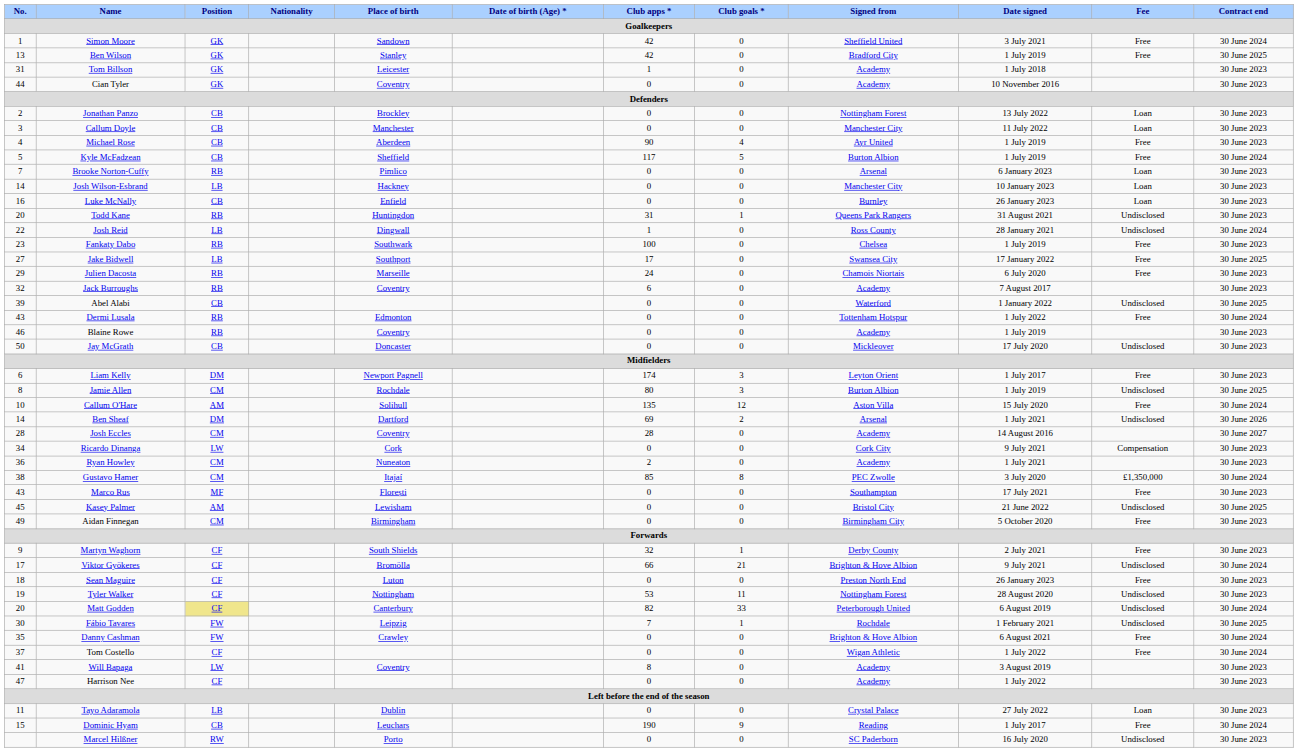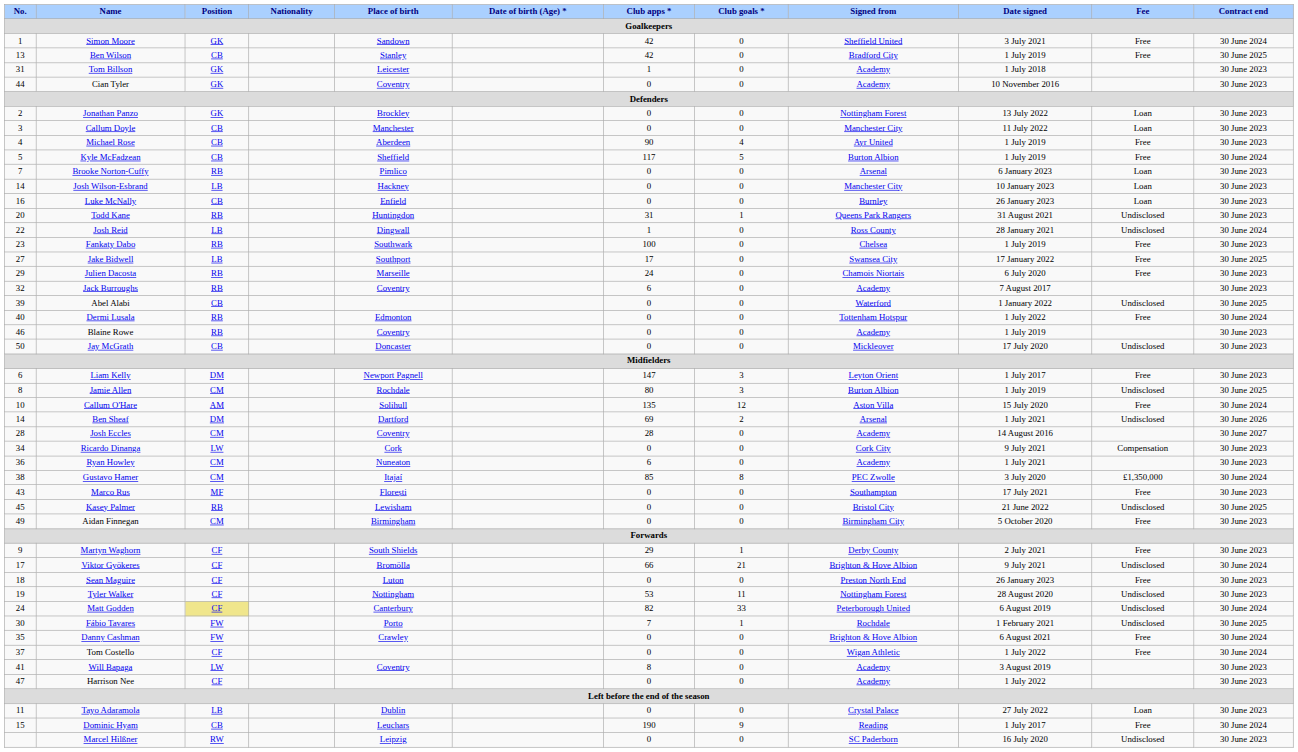(217, 54) GK -> (217, 54) CB
(217, 113) CB -> (217, 113) GK
(20, 317) 43 -> (20, 317) 40
(649, 375) 174 -> (649, 375) 147
(649, 462) 2 -> (649, 462) 6
(217, 506) AM -> (217, 506) RB
(649, 550) 32 -> (649, 550) 29
(20, 608) 20 -> (20, 608) 24
(393, 622) Leipzig -> (393, 622) Porto
(393, 739) Porto -> (393, 739) Leipzig
